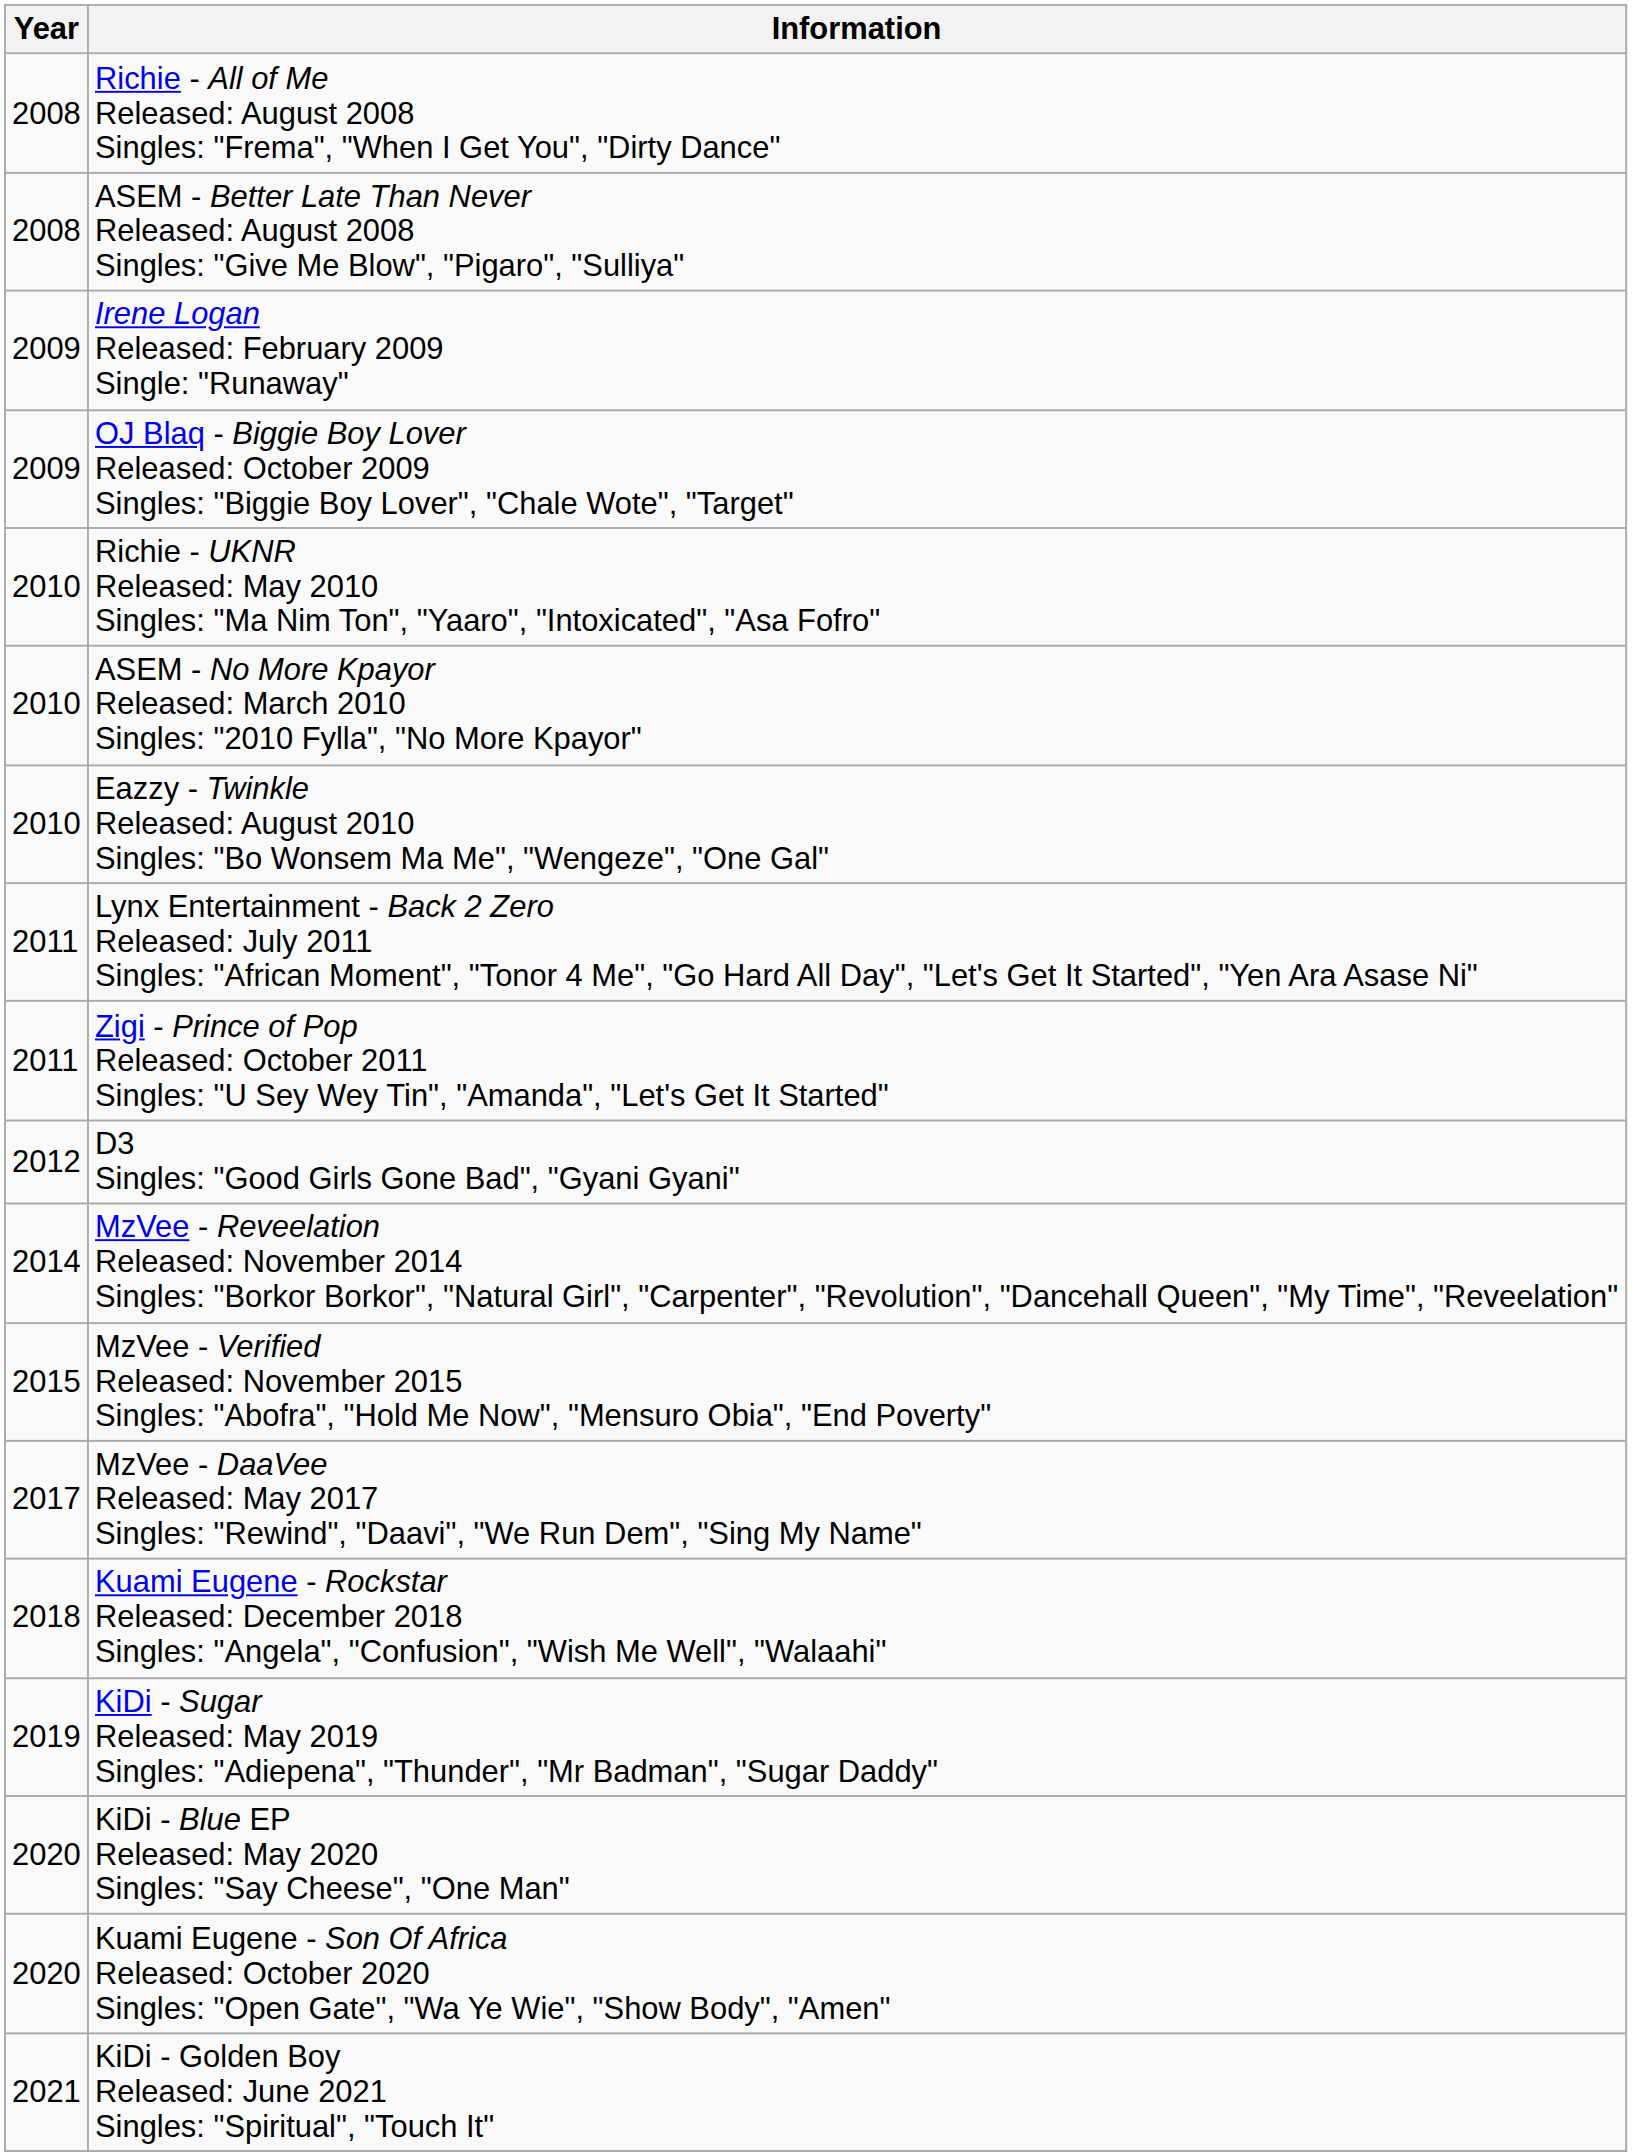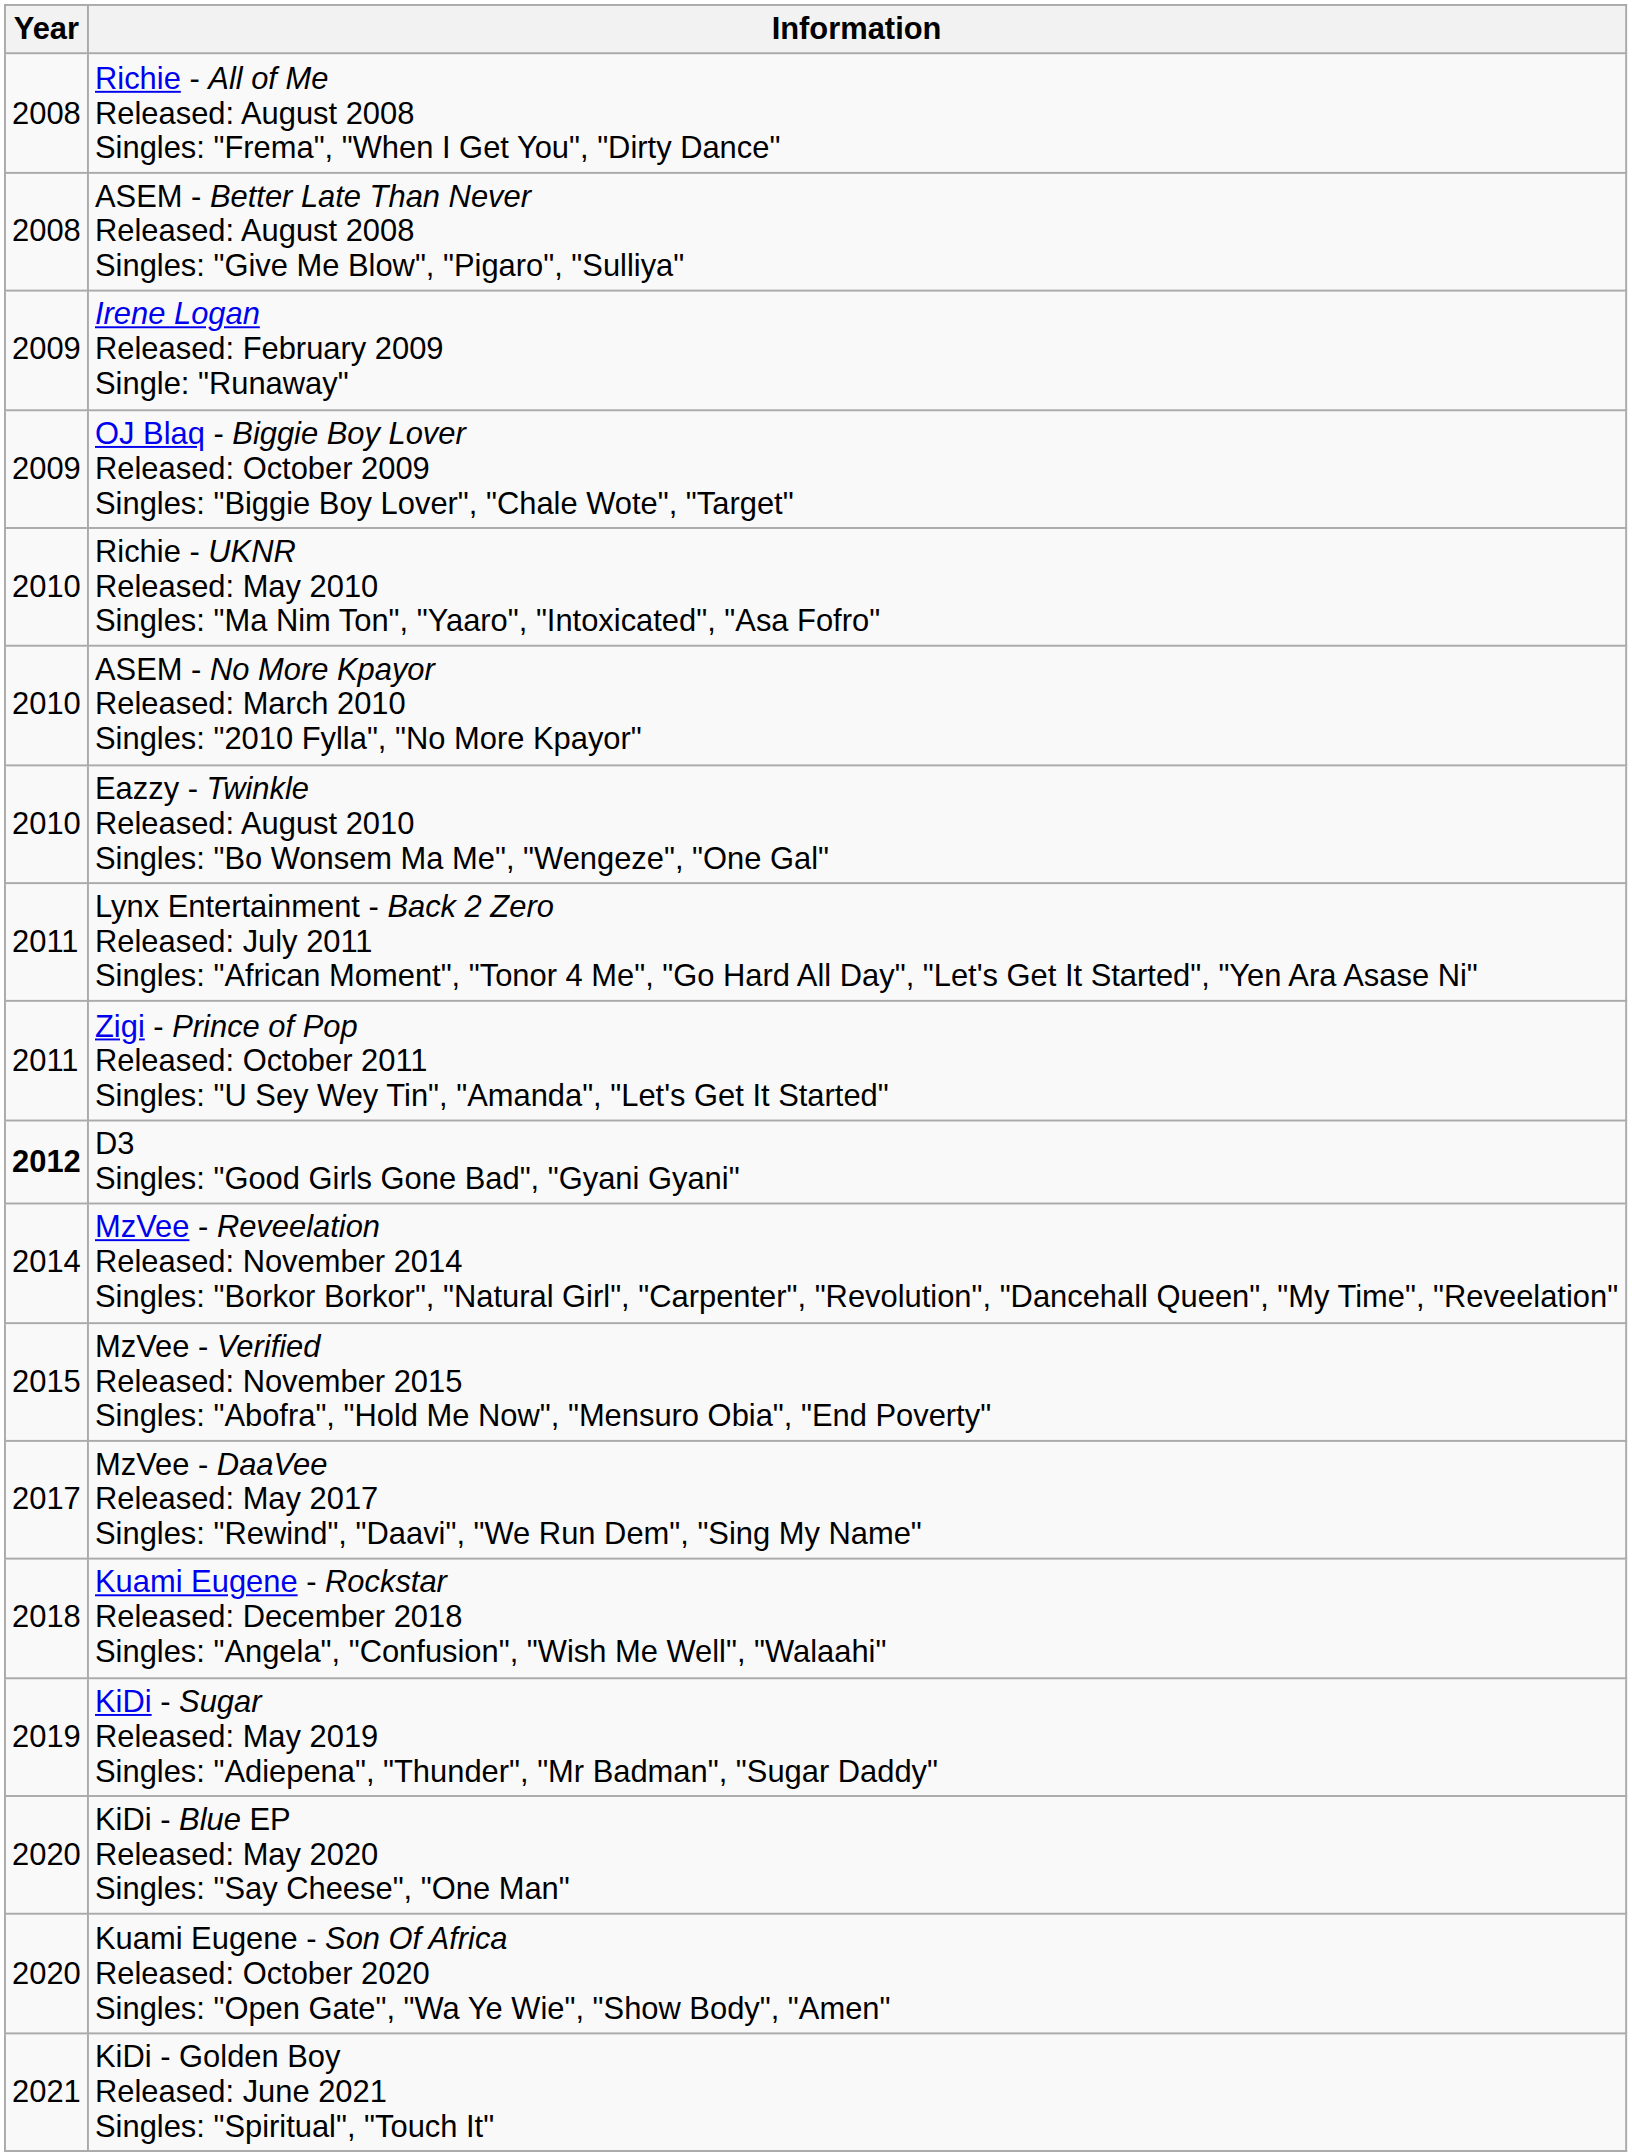(46, 1161) normal -> (46, 1161) bold
